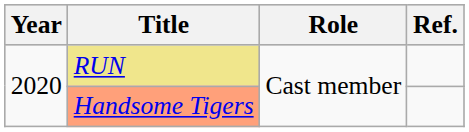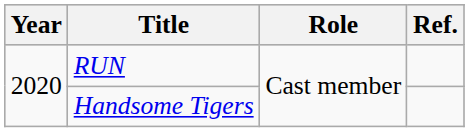(99, 65) khaki background -> (99, 65) no background
(164, 106) lightsalmon background -> (164, 106) no background
